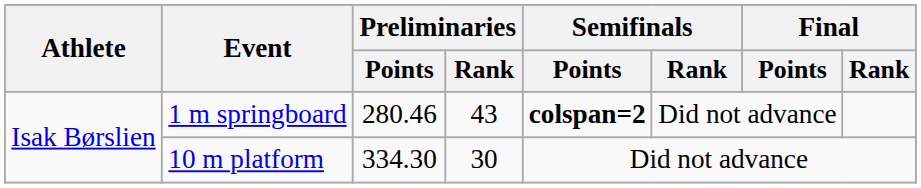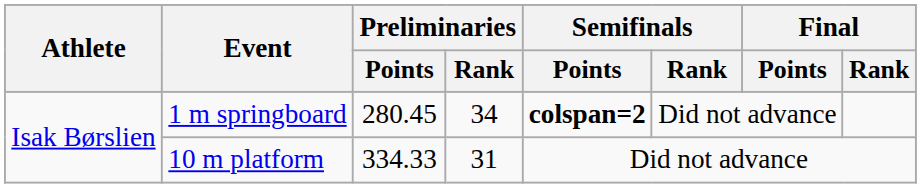(399, 114) 280.46 -> (399, 114) 280.45
(484, 114) 43 -> (484, 114) 34
(399, 159) 334.30 -> (399, 159) 334.33
(484, 159) 30 -> (484, 159) 31
